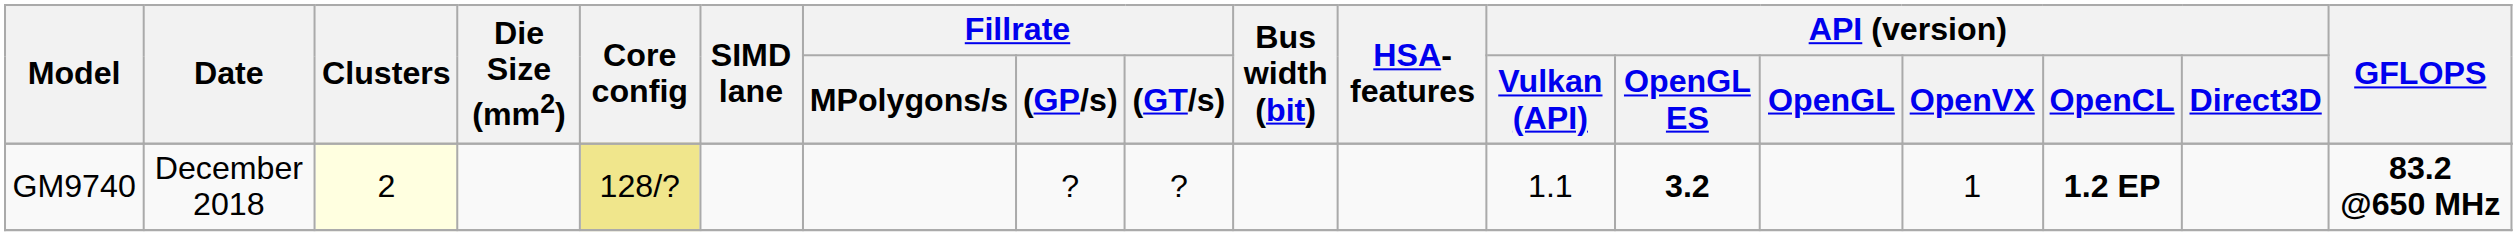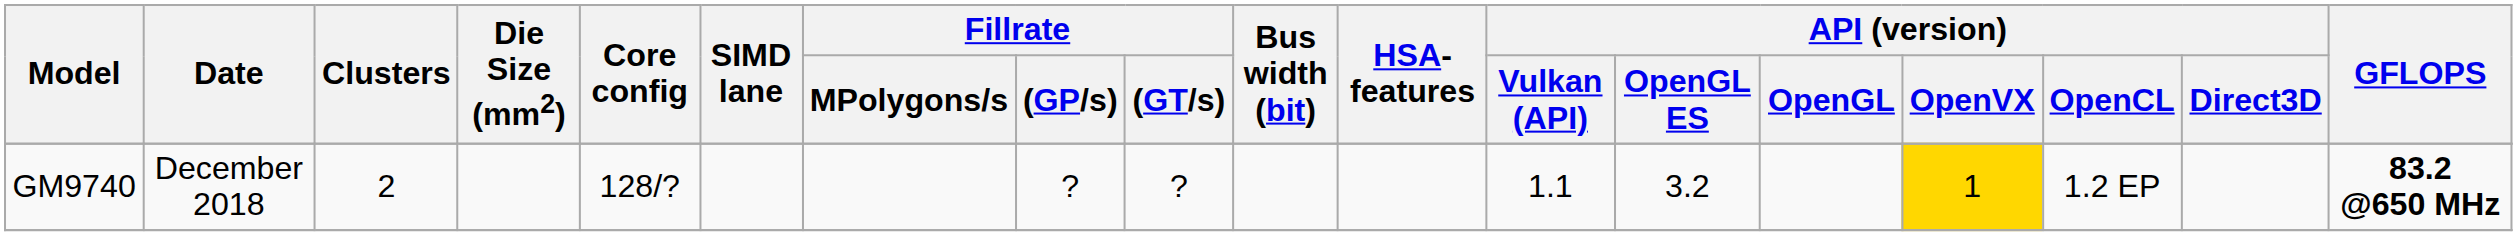(386, 186) lightyellow background -> (386, 186) no background
(640, 186) khaki background -> (640, 186) no background
(1687, 186) bold -> (1687, 186) normal
(1972, 186) no background -> (1972, 186) gold background
(2112, 186) bold -> (2112, 186) normal
